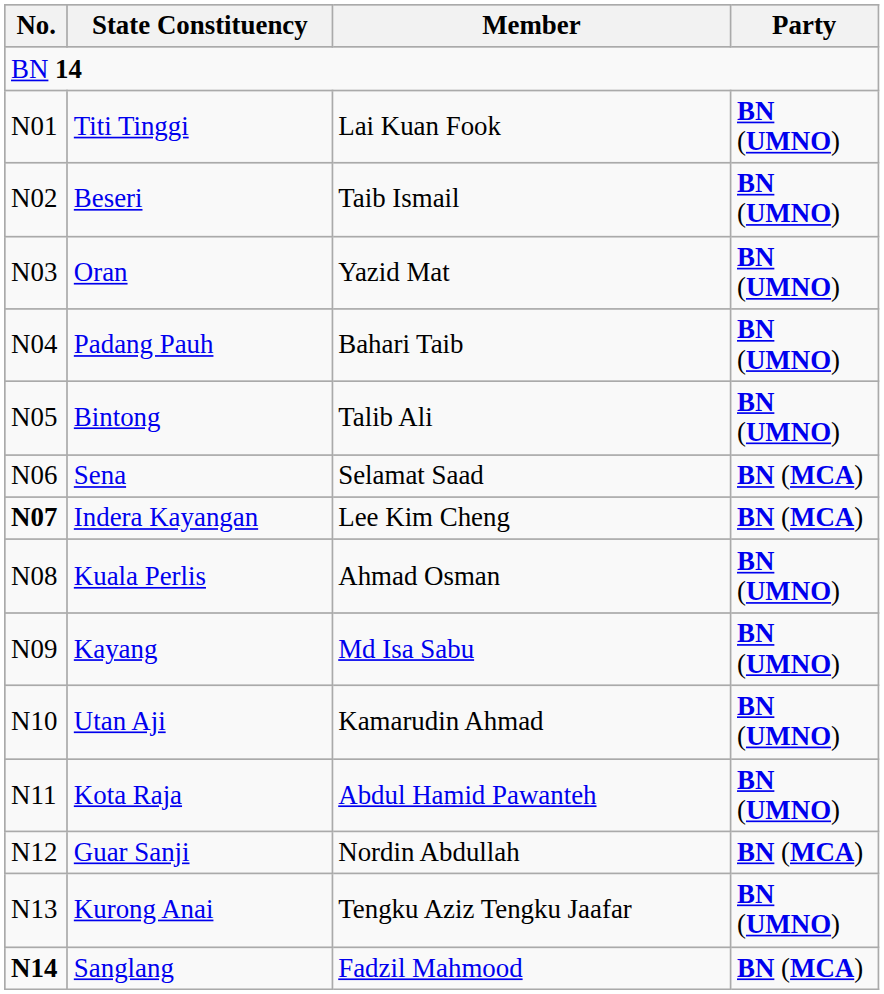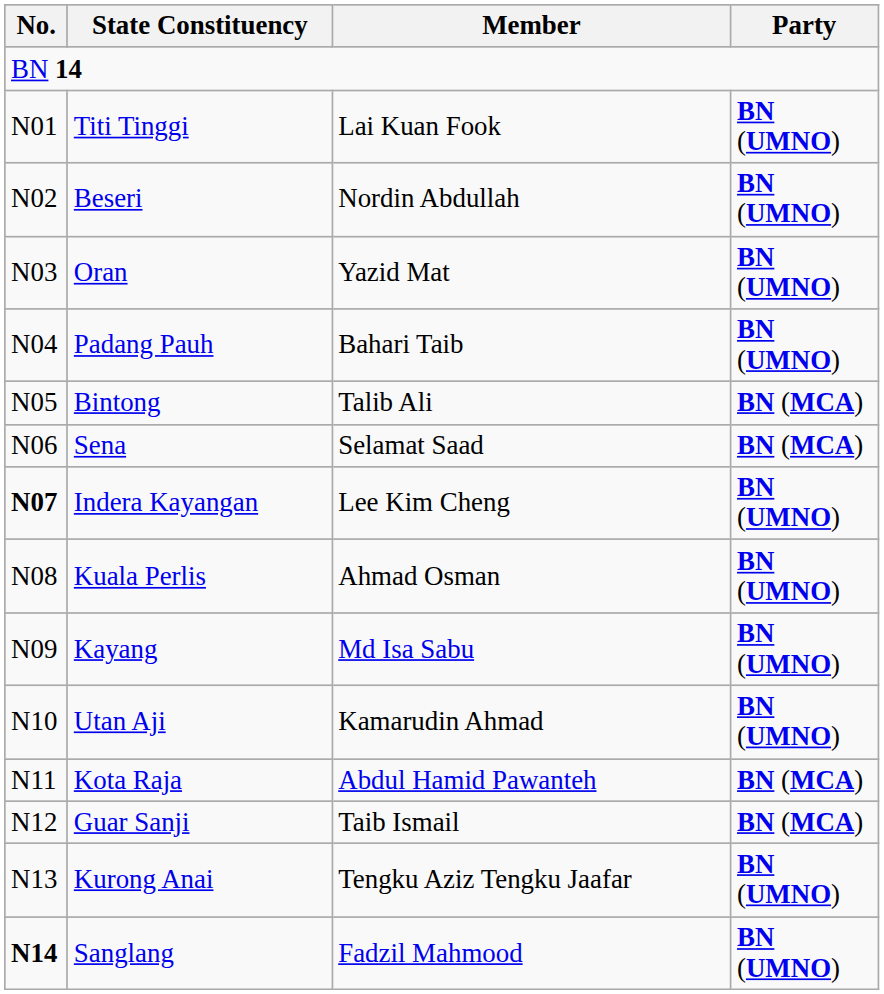(399, 199) Taib Ismail -> (429, 199) Nordin Abdullah
(789, 417) BN (UMNO) -> (800, 402) BN (MCA)
(800, 518) BN (MCA) -> (789, 502) BN (UMNO)
(789, 794) BN (UMNO) -> (800, 779) BN (MCA)
(429, 852) Nordin Abdullah -> (399, 821) Taib Ismail
(800, 967) BN (MCA) -> (789, 952) BN (UMNO)
